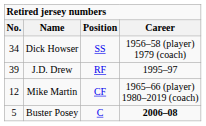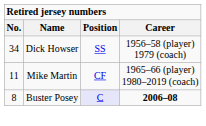- row: (52, 70)
(14, 92) 12 -> (14, 76) 11
(14, 113) 5 -> (14, 97) 8
(100, 113) no background -> (100, 97) lavender background
